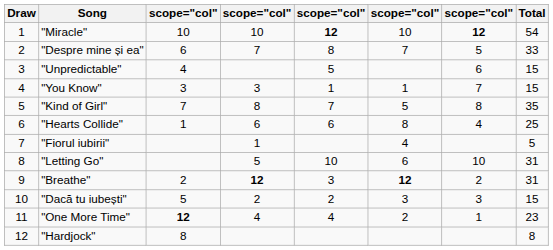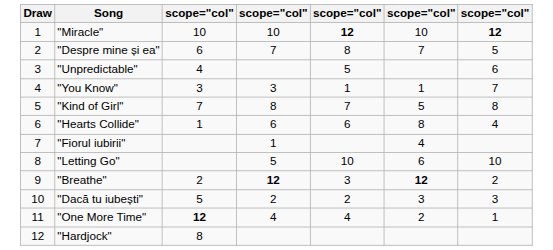- column: (532, 13)
